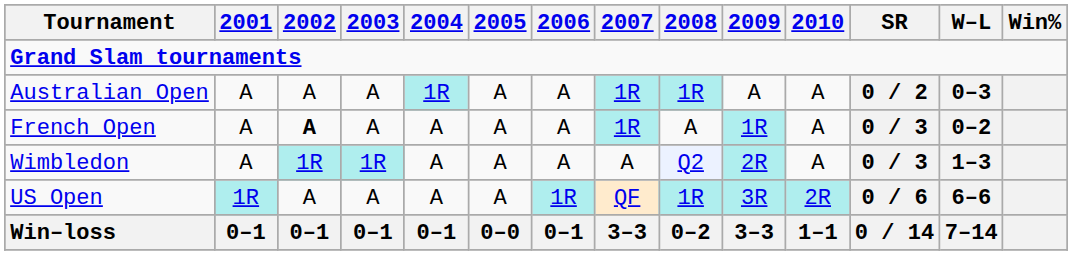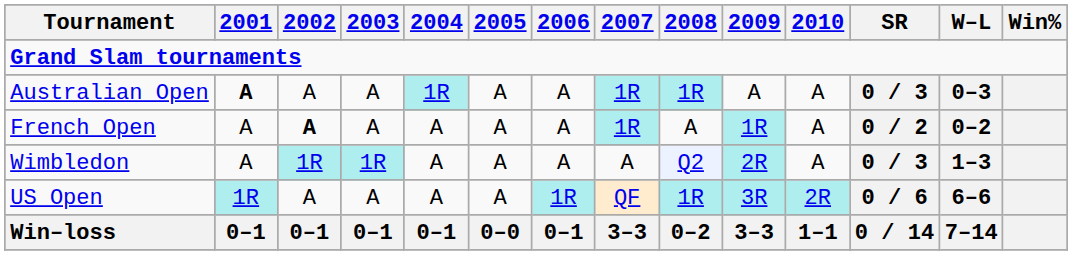(246, 92) normal -> (246, 92) bold
(895, 92) 0 / 2 -> (895, 92) 0 / 3
(895, 127) 0 / 3 -> (895, 127) 0 / 2
